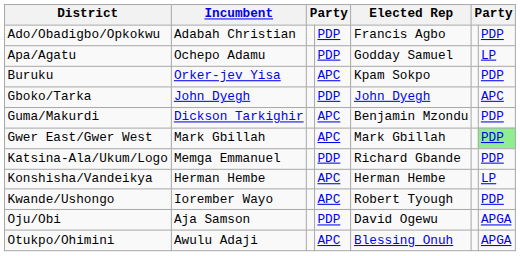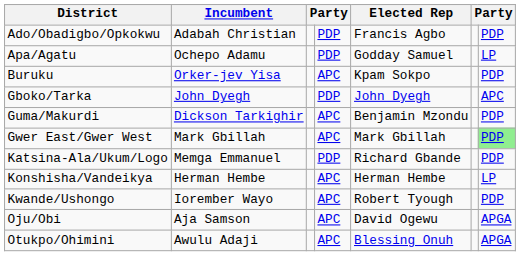(329, 220) PDP -> (329, 220) APC
